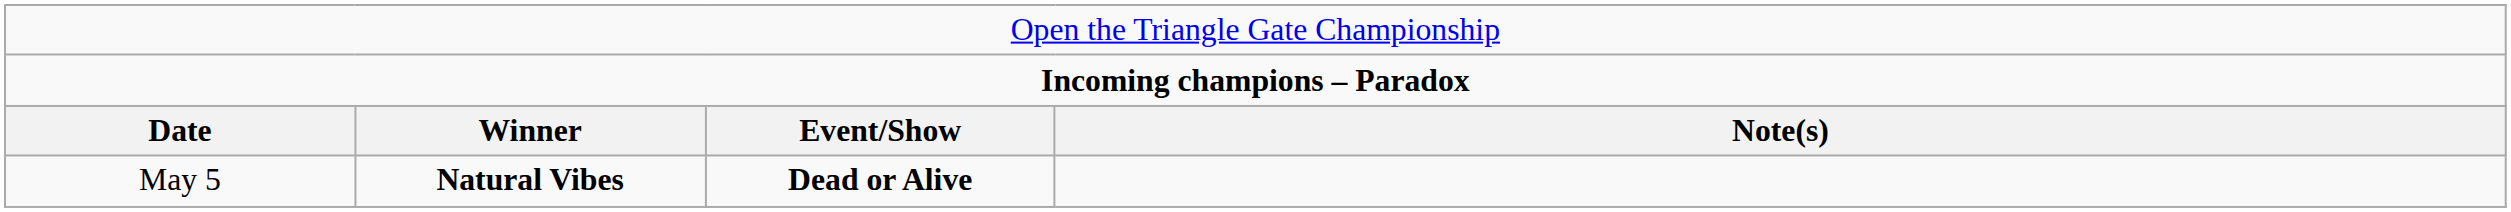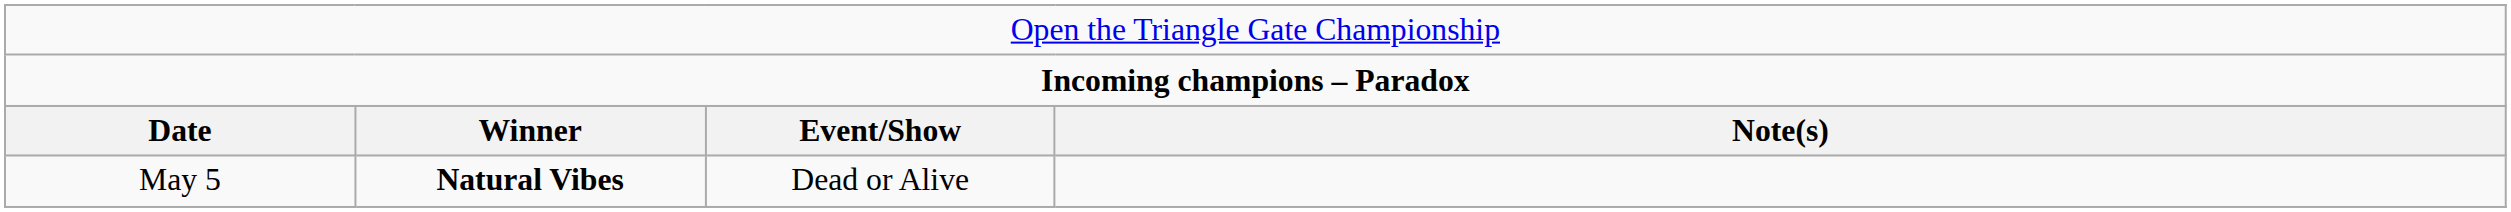(880, 180) bold -> (880, 180) normal
